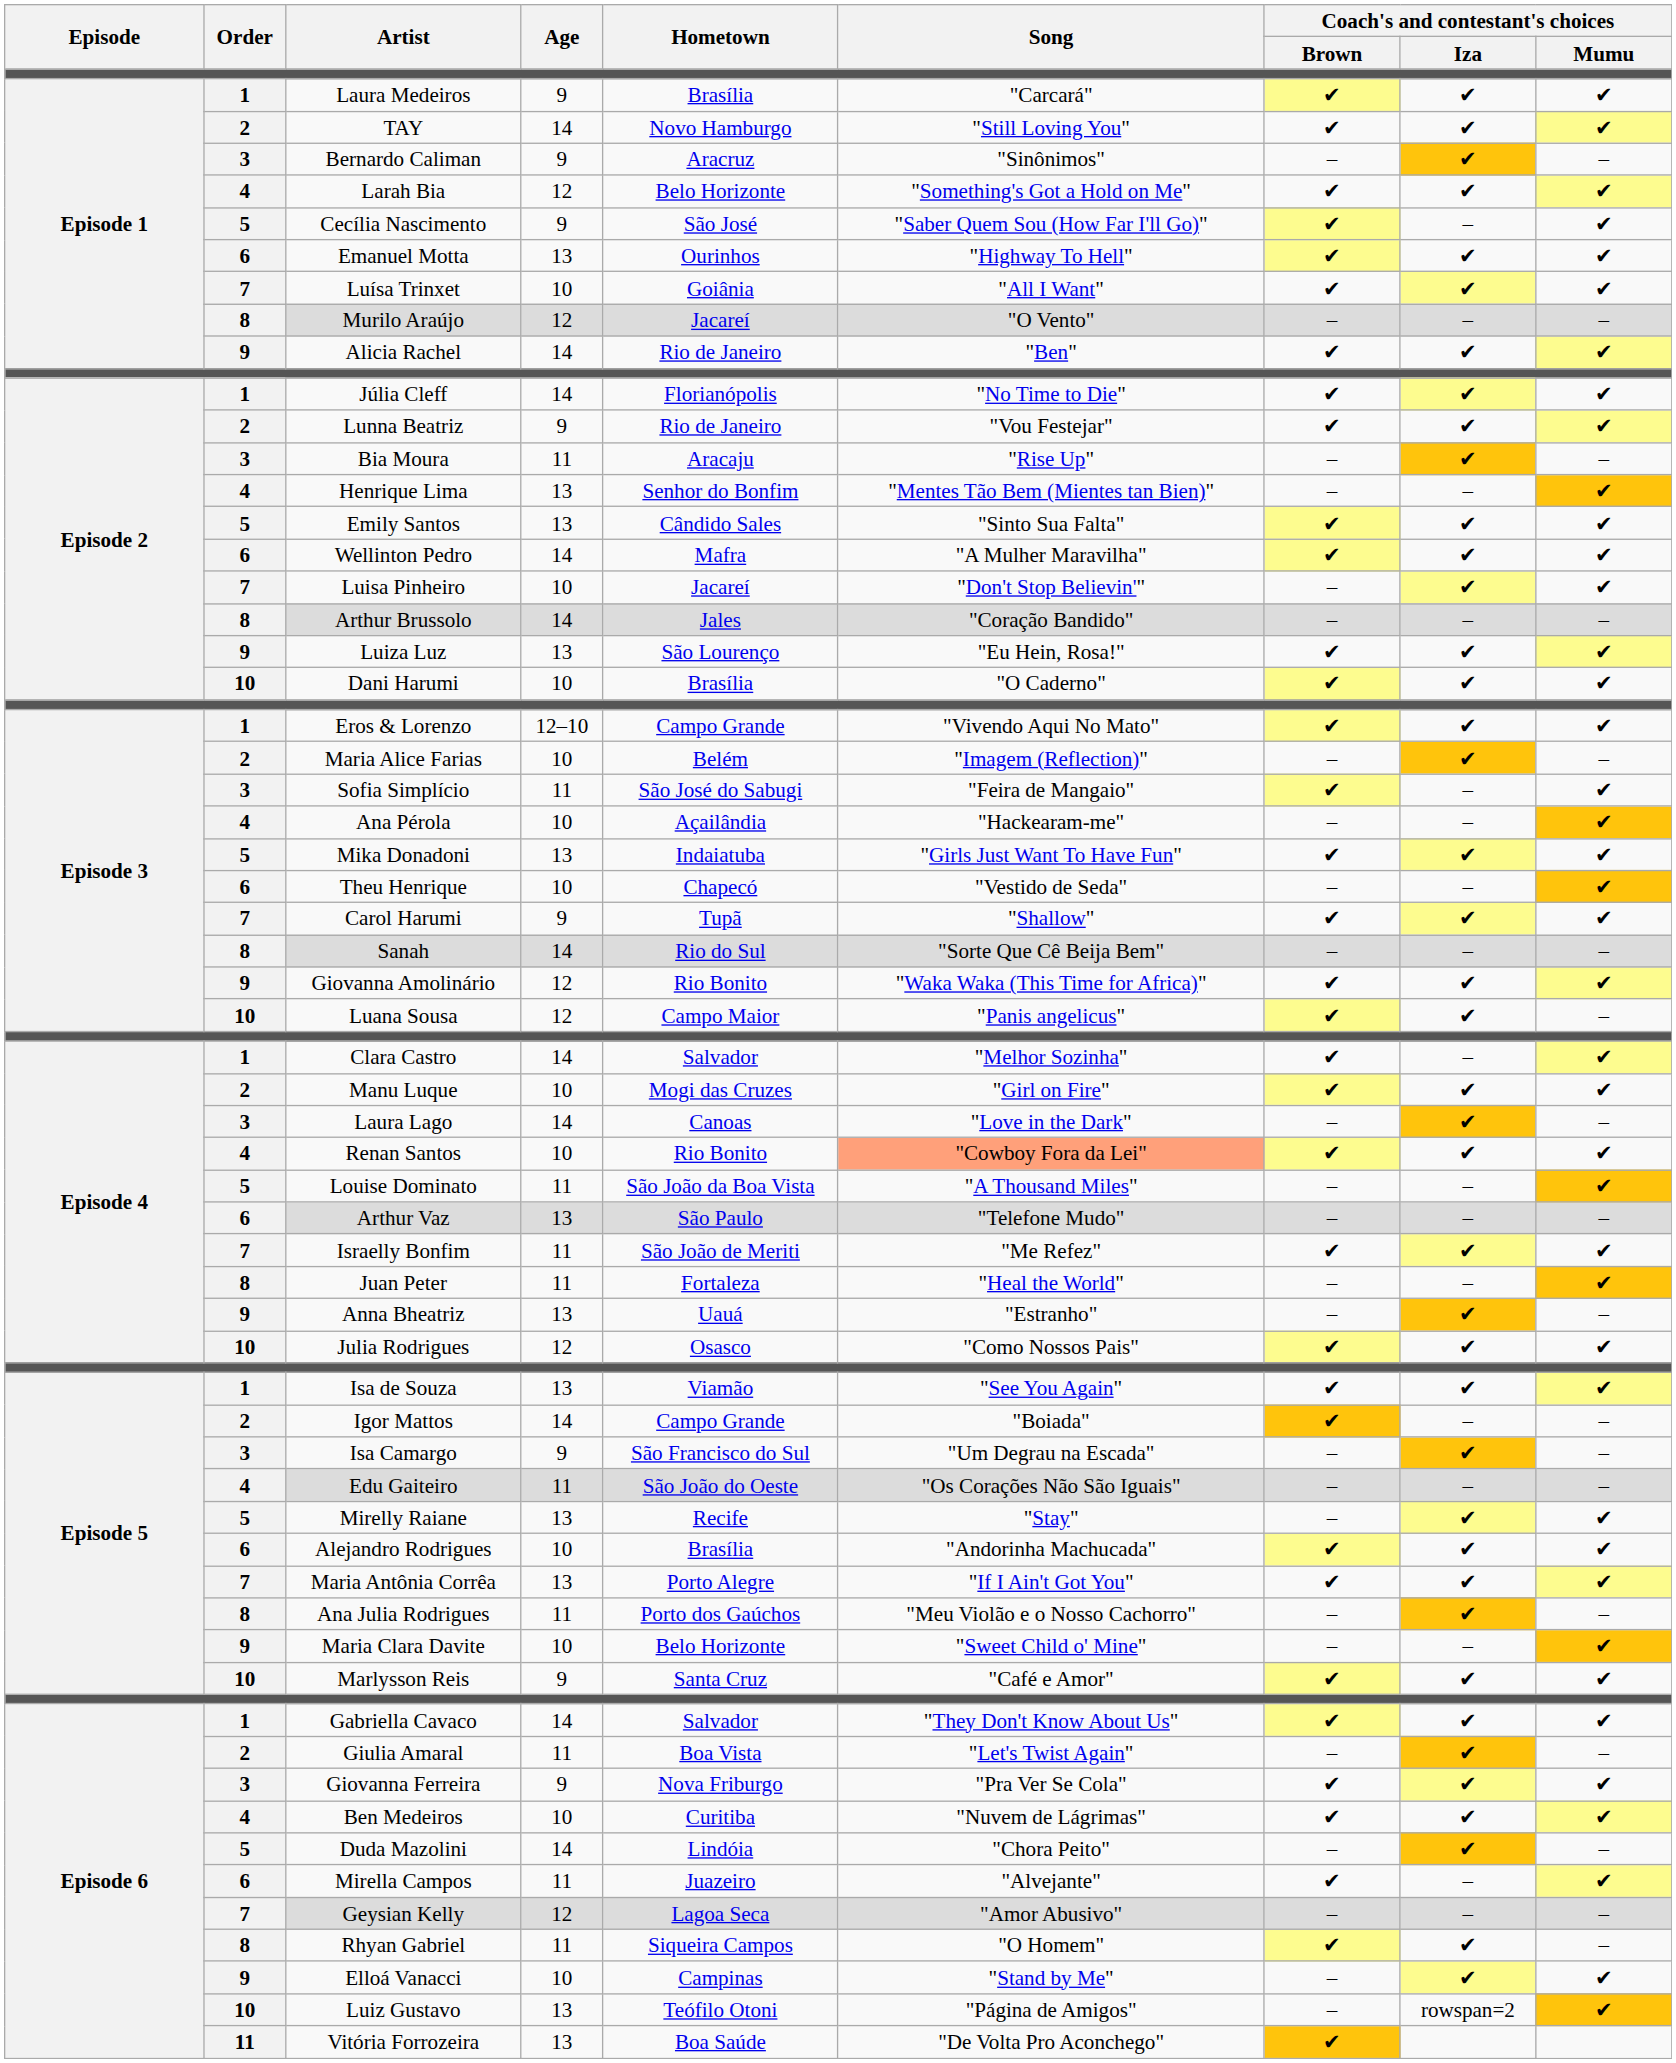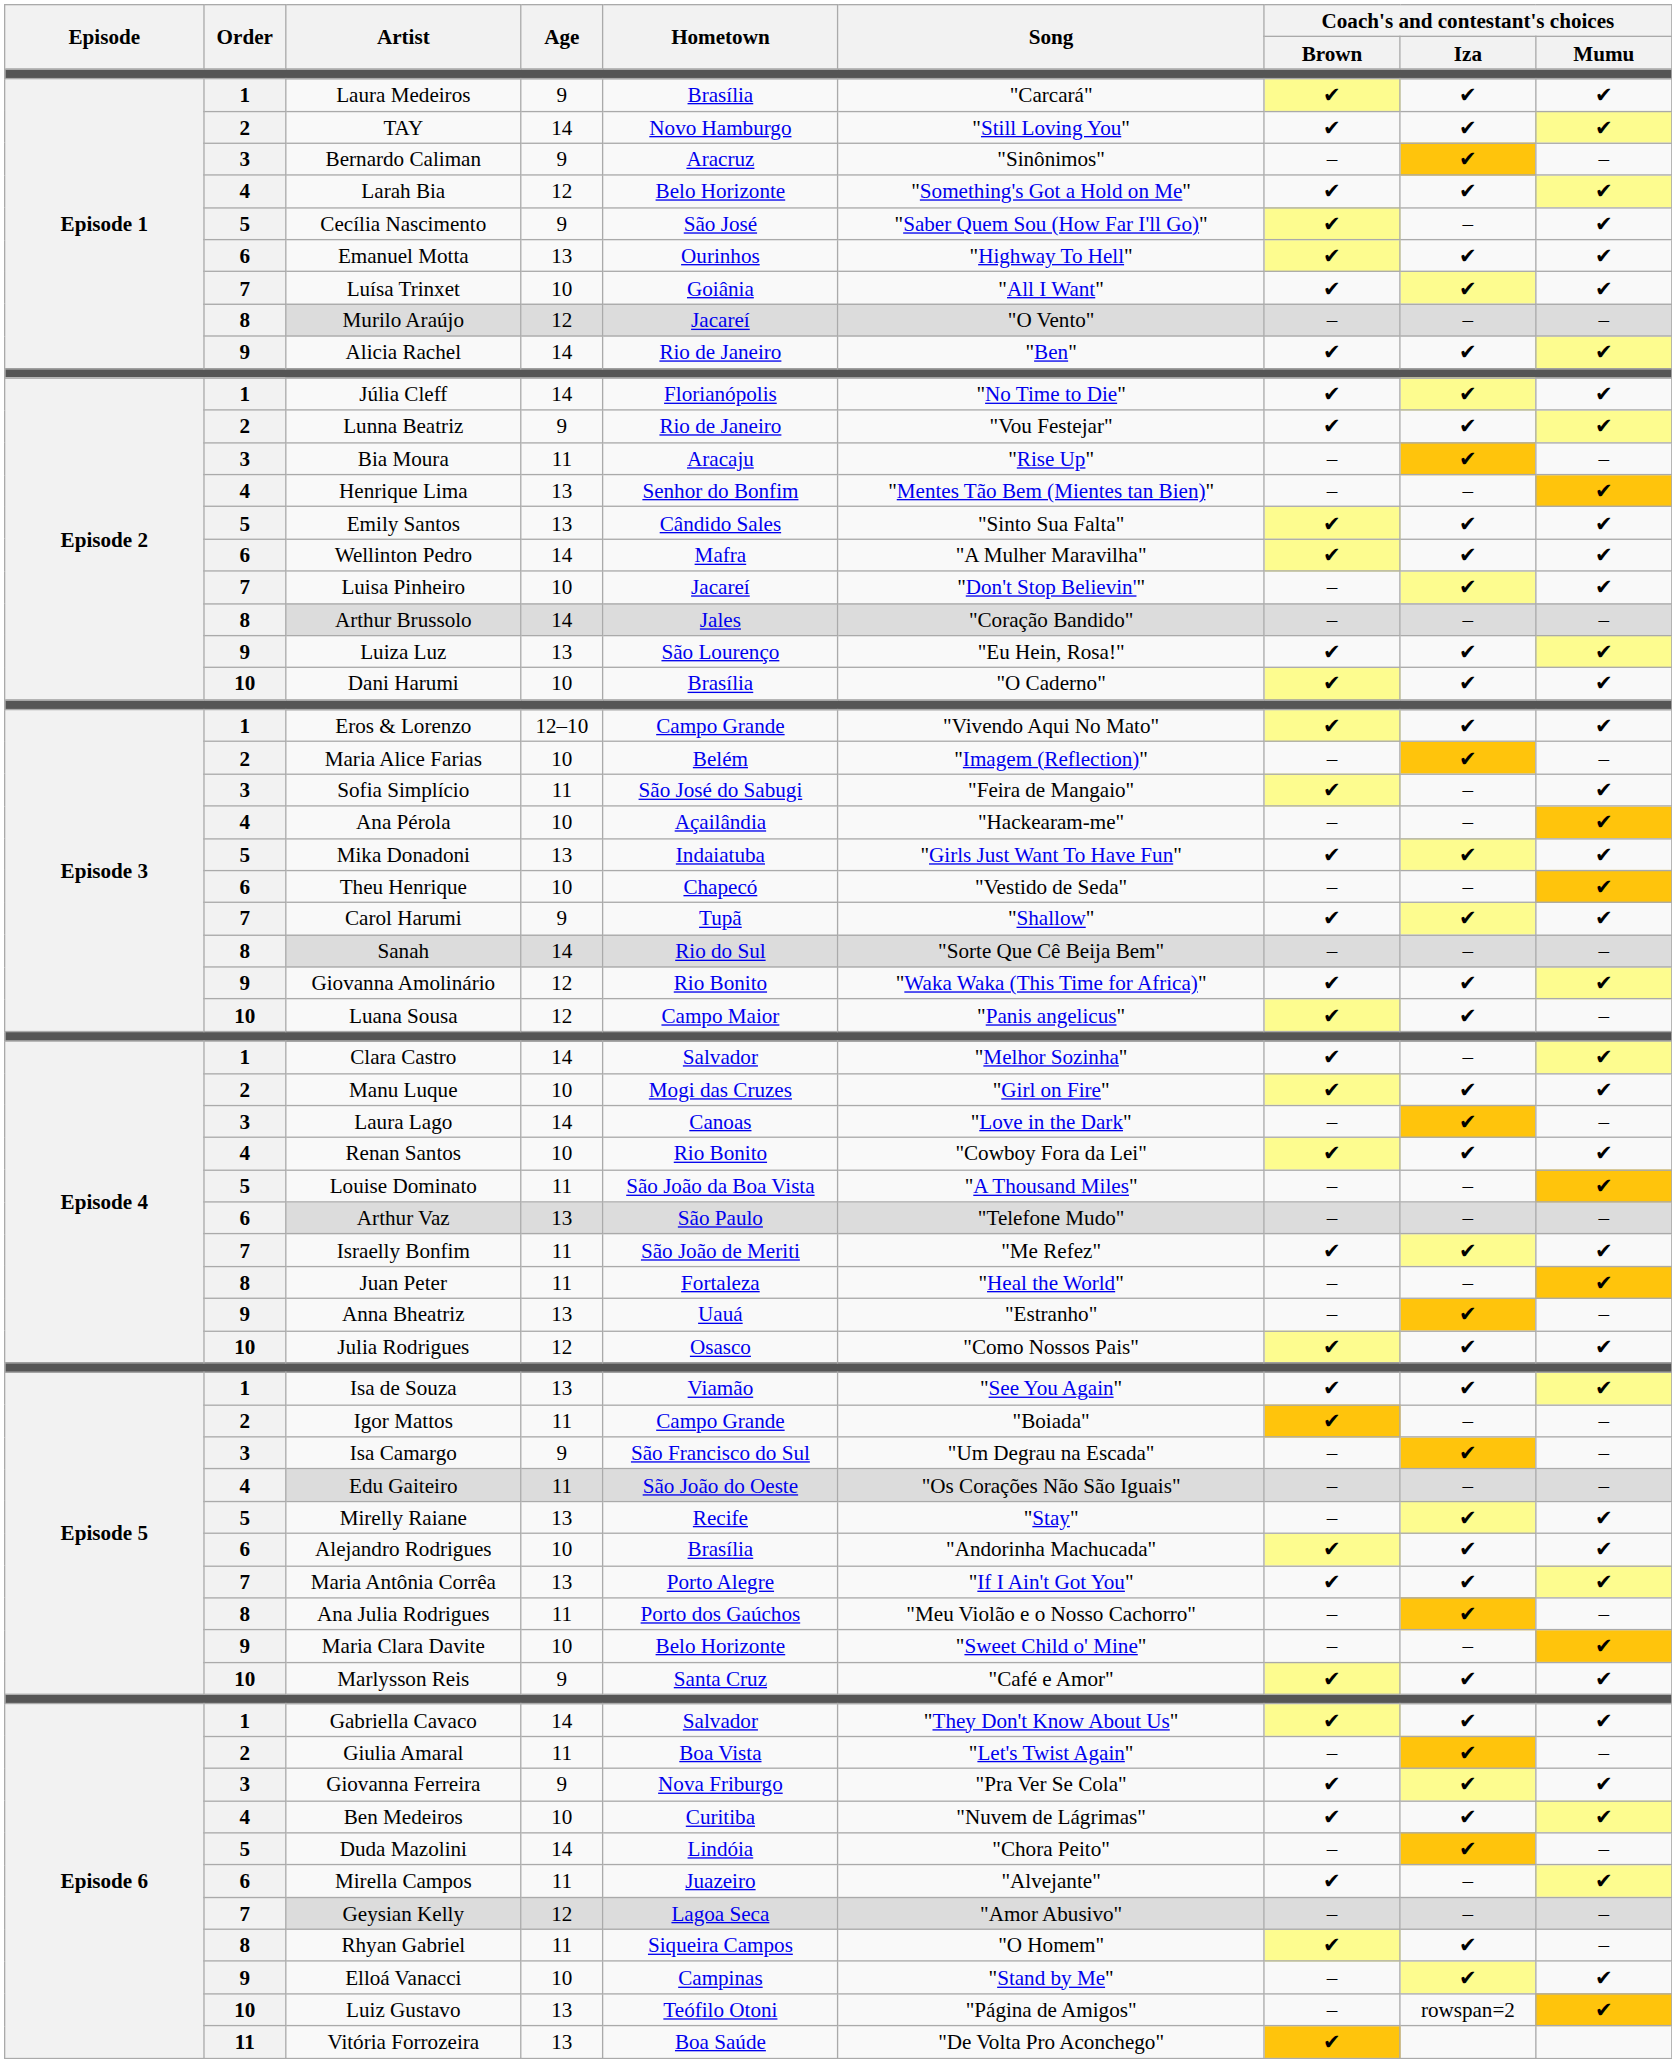(1051, 1154) lightsalmon background -> (1051, 1154) no background
(562, 1421) 14 -> (562, 1421) 11
